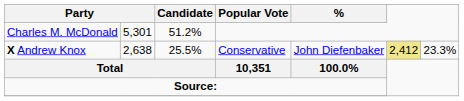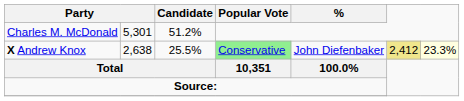(252, 50) no background -> (252, 50) lightgreen background
(440, 50) no background -> (440, 50) lightyellow background
